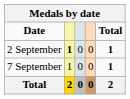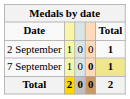(70, 48) bold -> (70, 48) normal
(91, 66) normal -> (91, 66) bold
(110, 66) no background -> (110, 66) khaki background
